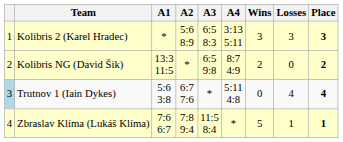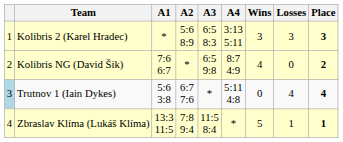(164, 65) 13:3 11:5 -> (164, 65) 7:6 6:7
(260, 65) 2 -> (260, 65) 4
(164, 123) 7:6 6:7 -> (164, 123) 13:3 11:5
